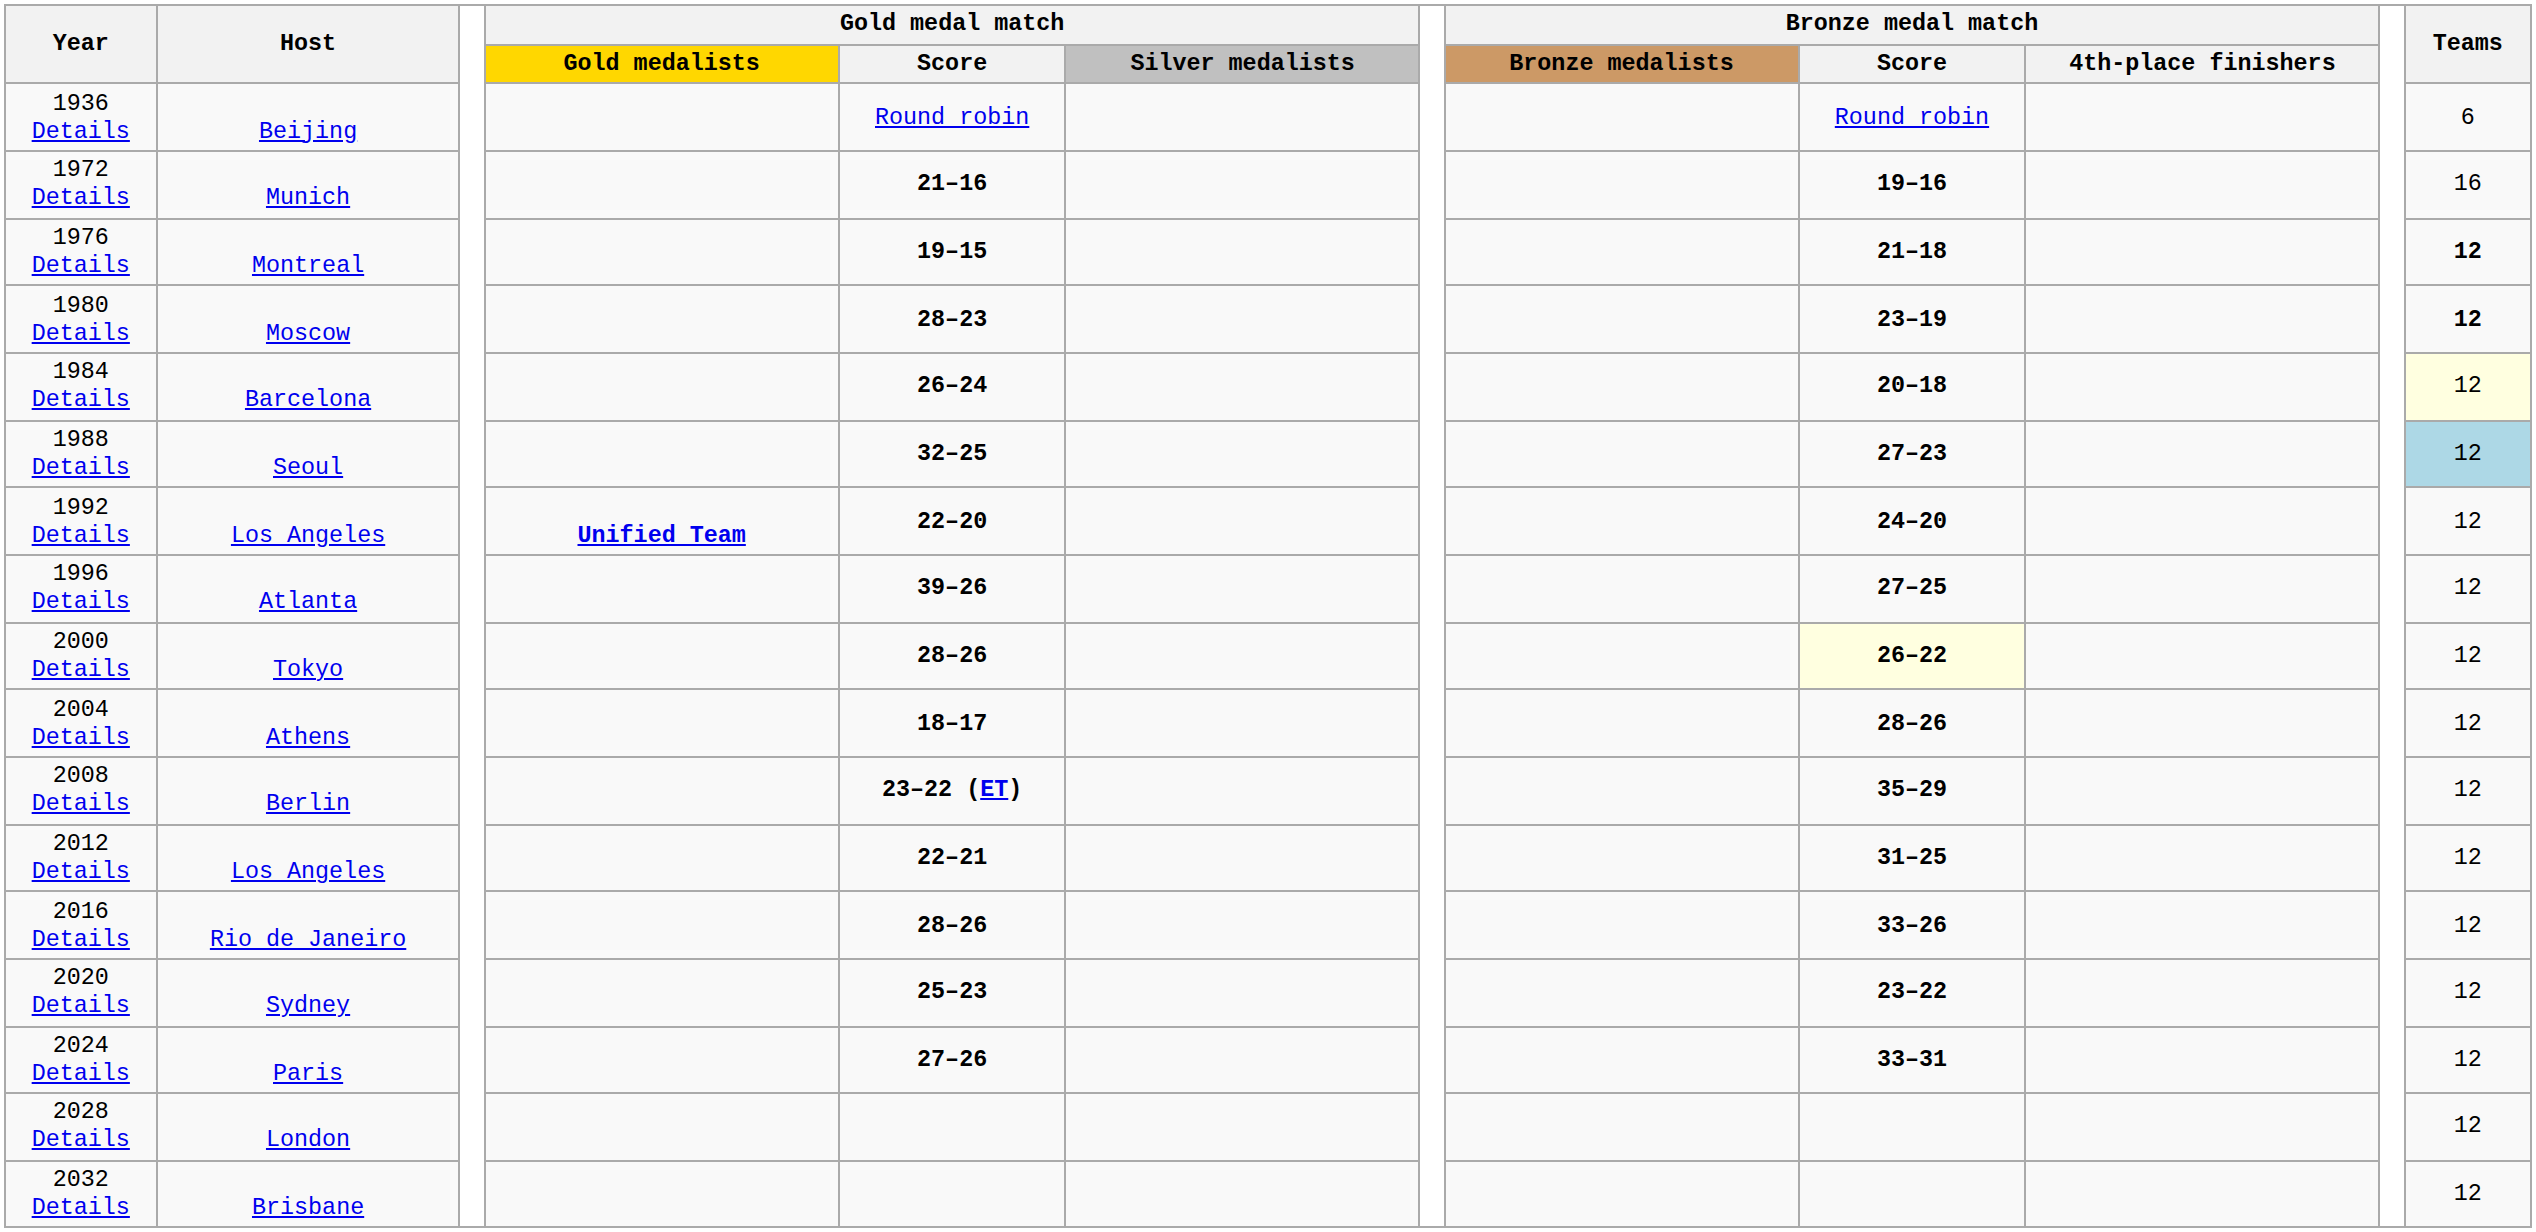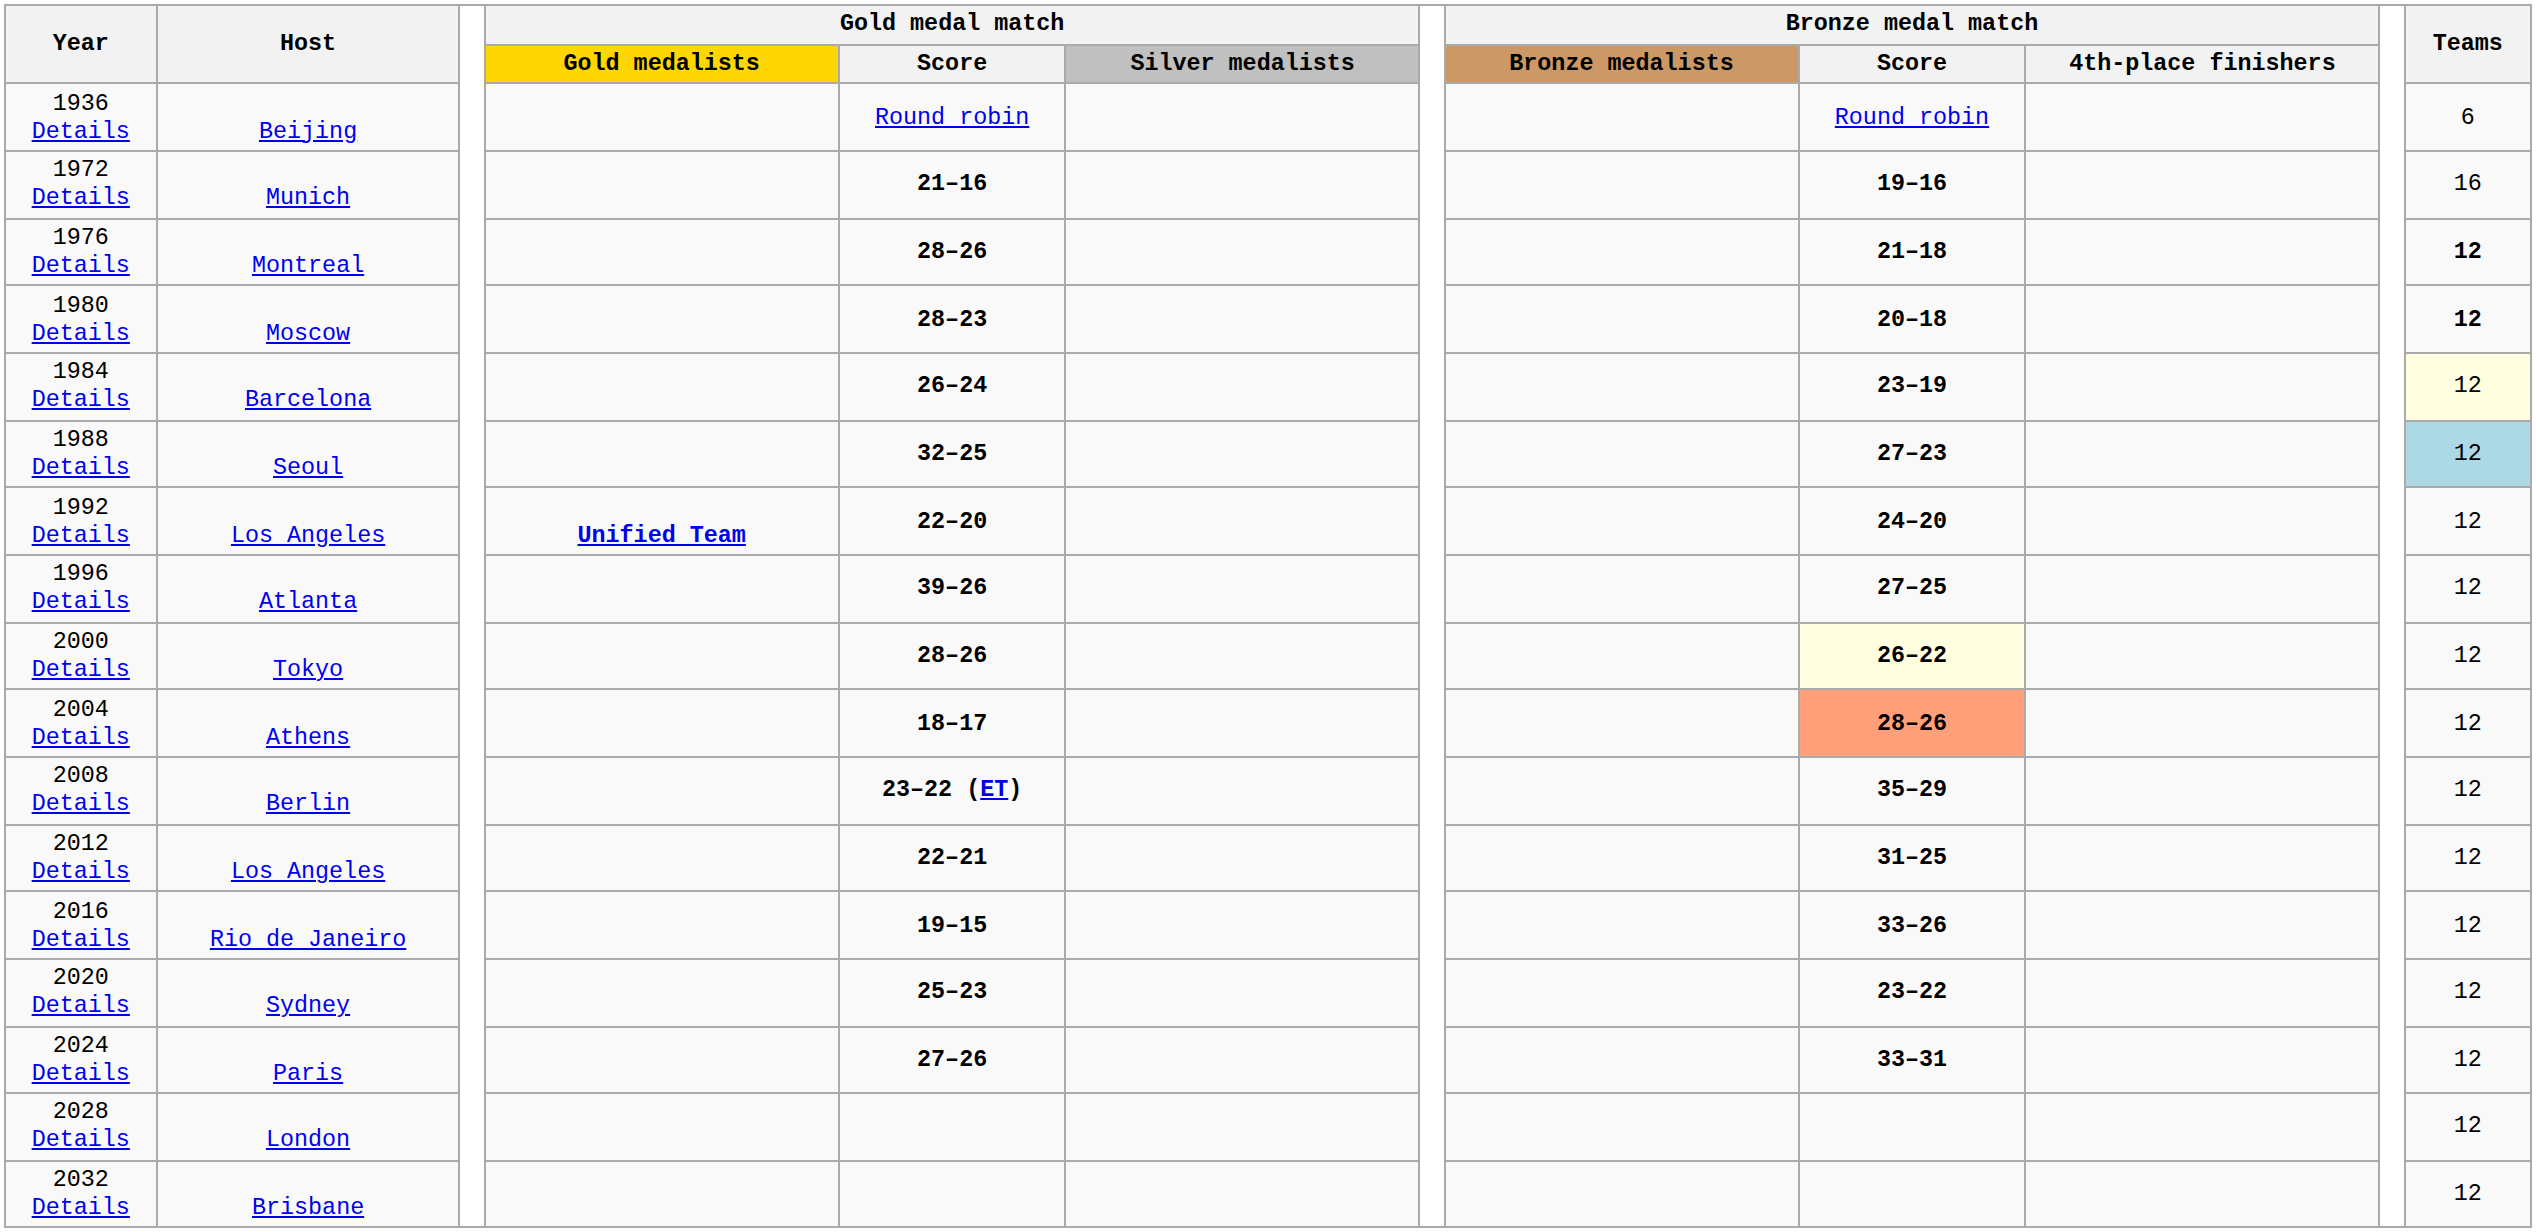(952, 252) 19–15 -> (952, 252) 28–26
(1912, 319) 23–19 -> (1912, 319) 20–18
(1912, 386) 20–18 -> (1912, 386) 23–19
(1912, 723) no background -> (1912, 723) lightsalmon background
(952, 925) 28–26 -> (952, 925) 19–15
